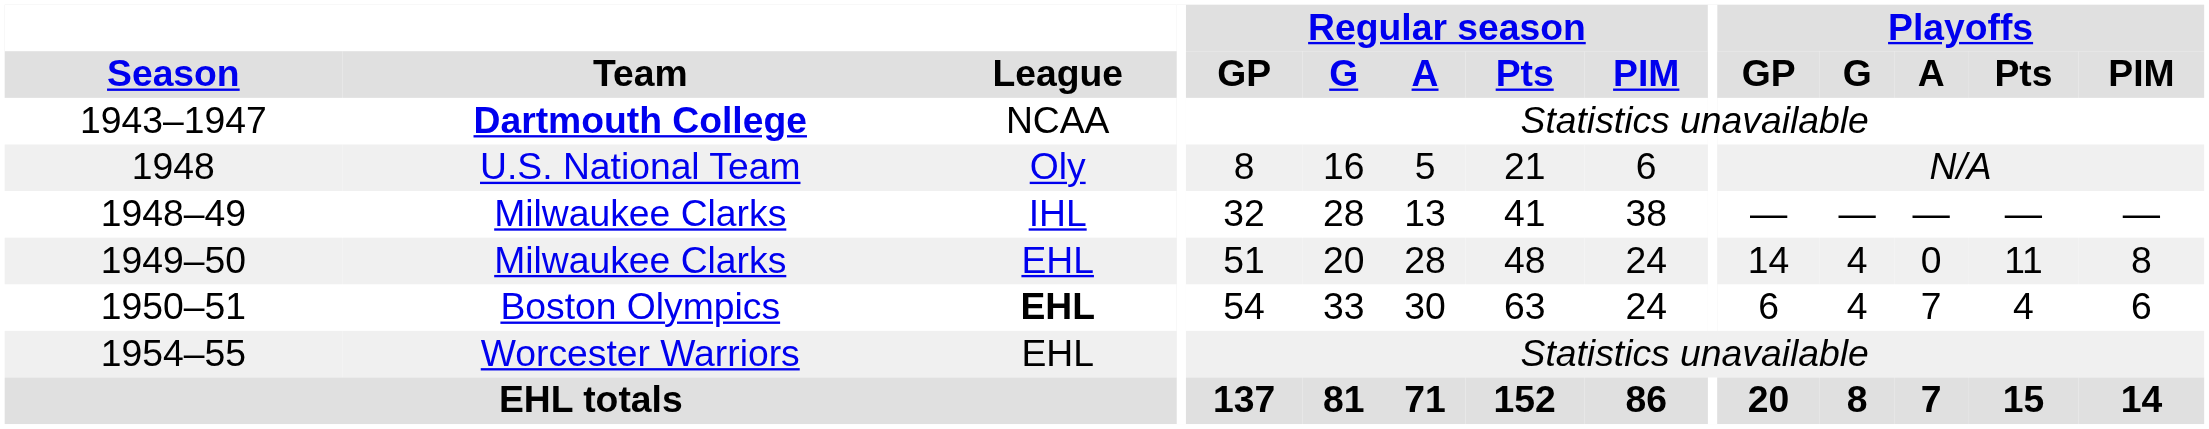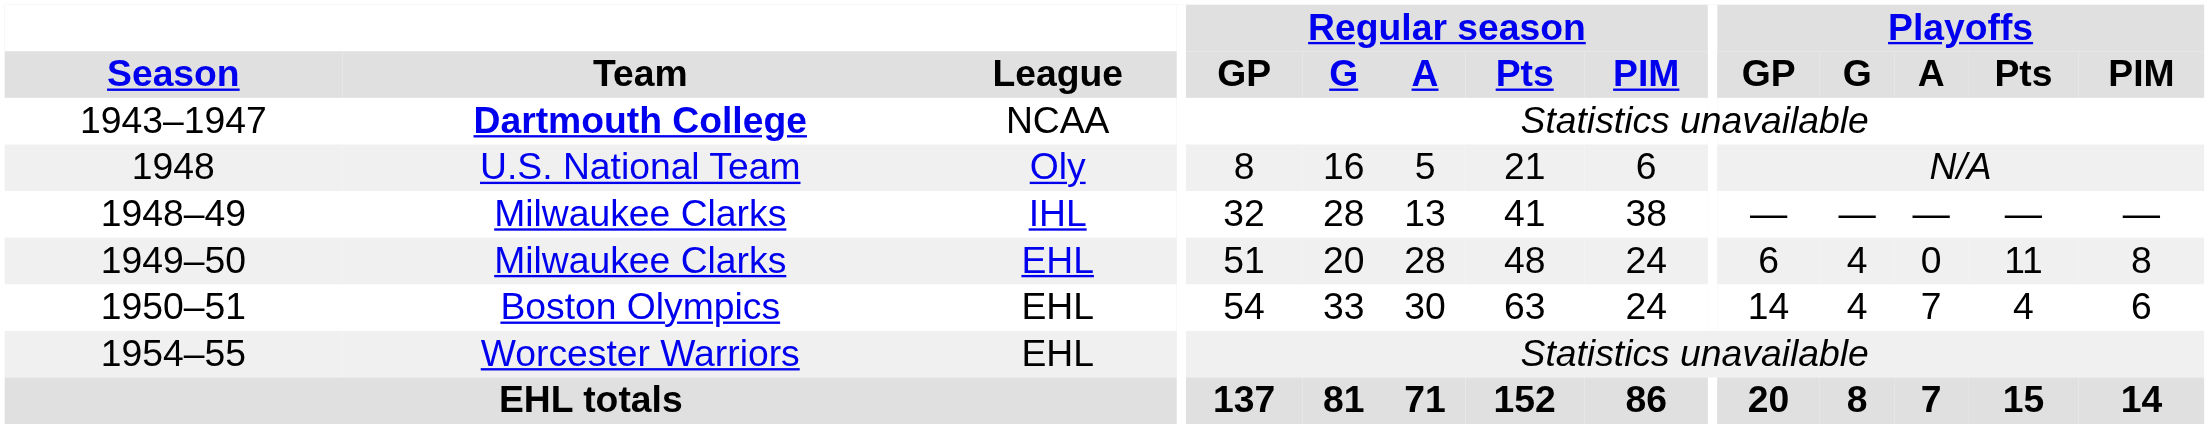(1769, 260) 14 -> (1769, 260) 6
(1058, 306) bold -> (1058, 306) normal
(1769, 306) 6 -> (1769, 306) 14
